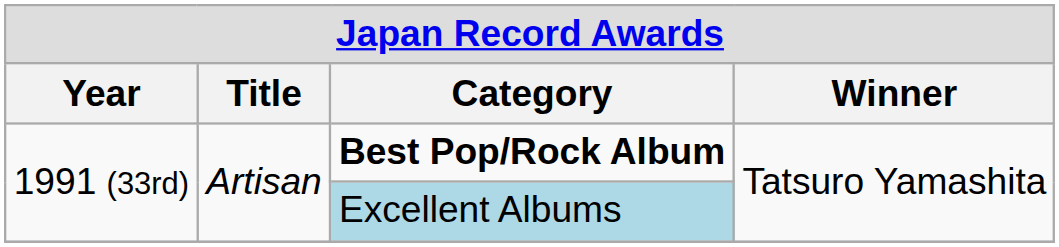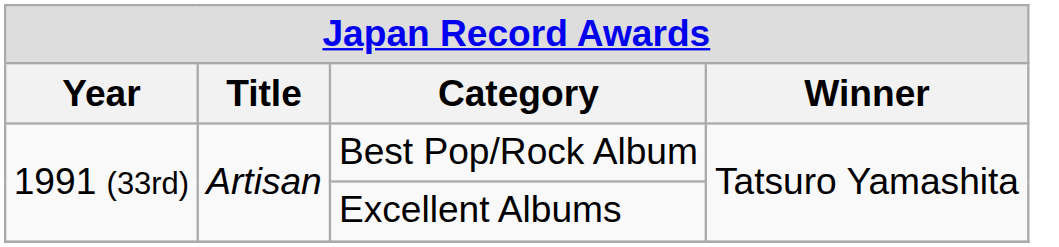(532, 151) bold -> (518, 151) normal
(480, 210) lightblue background -> (480, 210) no background
